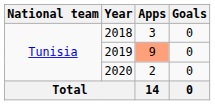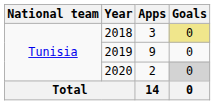(189, 33) no background -> (189, 33) khaki background
(152, 52) lightsalmon background -> (152, 52) no background
(189, 71) no background -> (189, 71) lightgrey background
